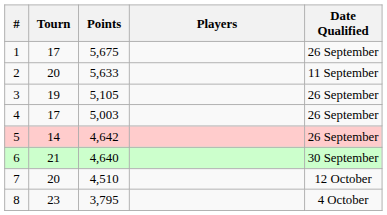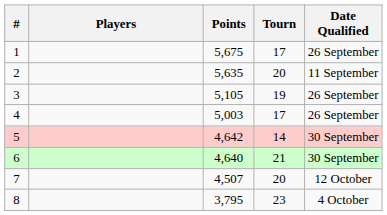columns swapped: (217, 23) <-> (54, 23)
(104, 73) 5,633 -> (229, 73) 5,635
(343, 136) 26 September -> (343, 136) 30 September
(104, 178) 4,510 -> (229, 178) 4,507
